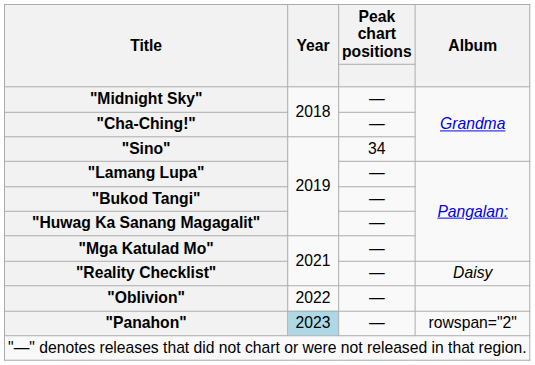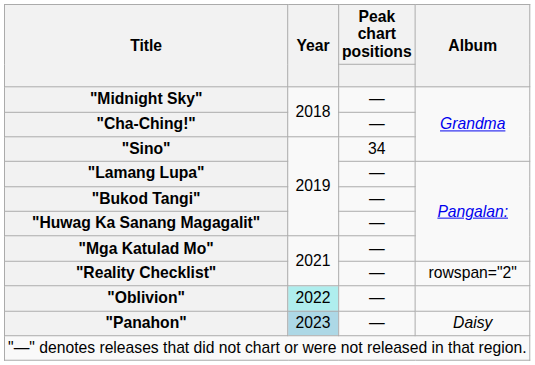(473, 273) Daisy -> (473, 273) rowspan="2"
(313, 298) no background -> (313, 298) paleturquoise background
(473, 323) rowspan="2" -> (473, 323) Daisy
